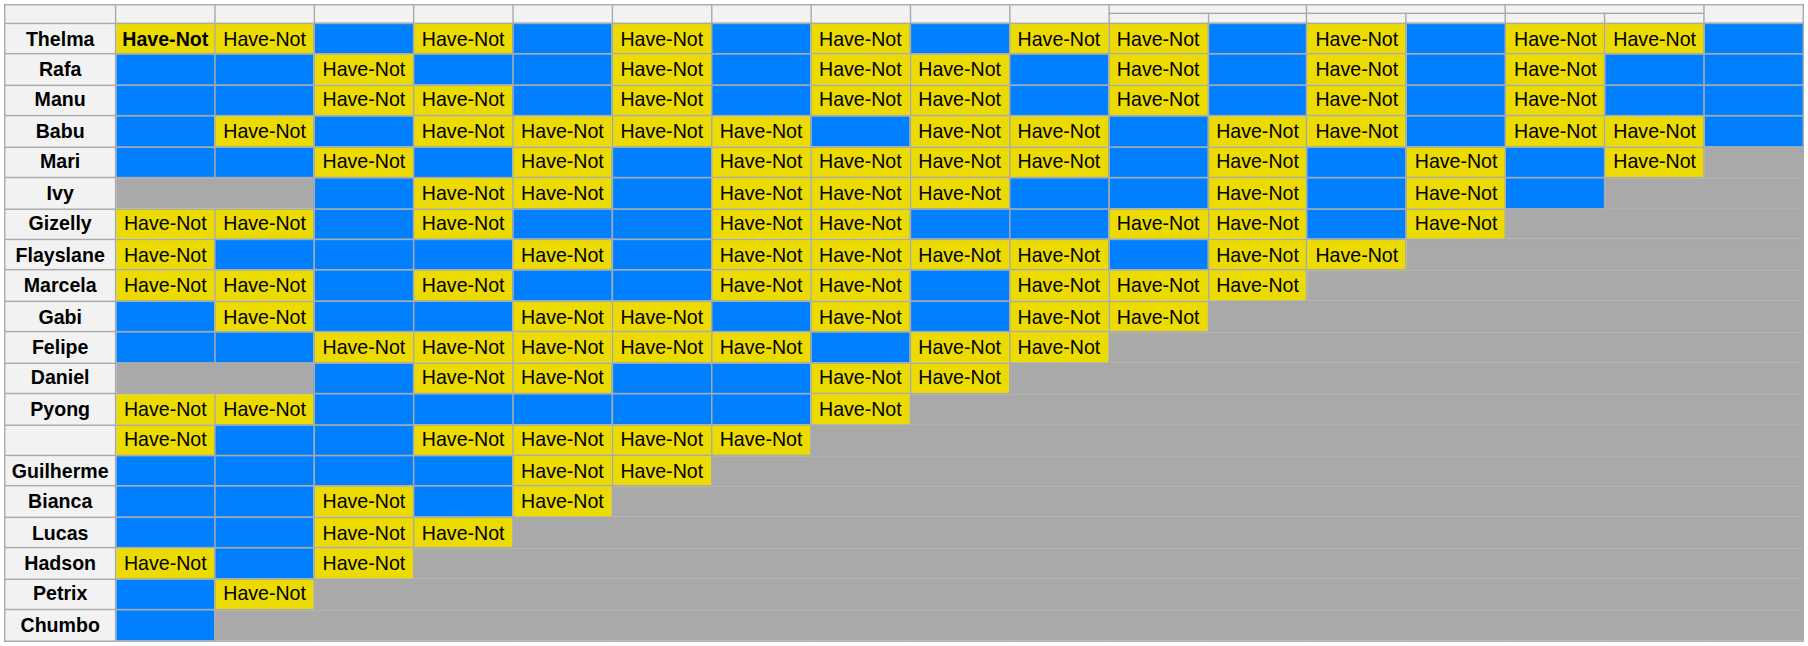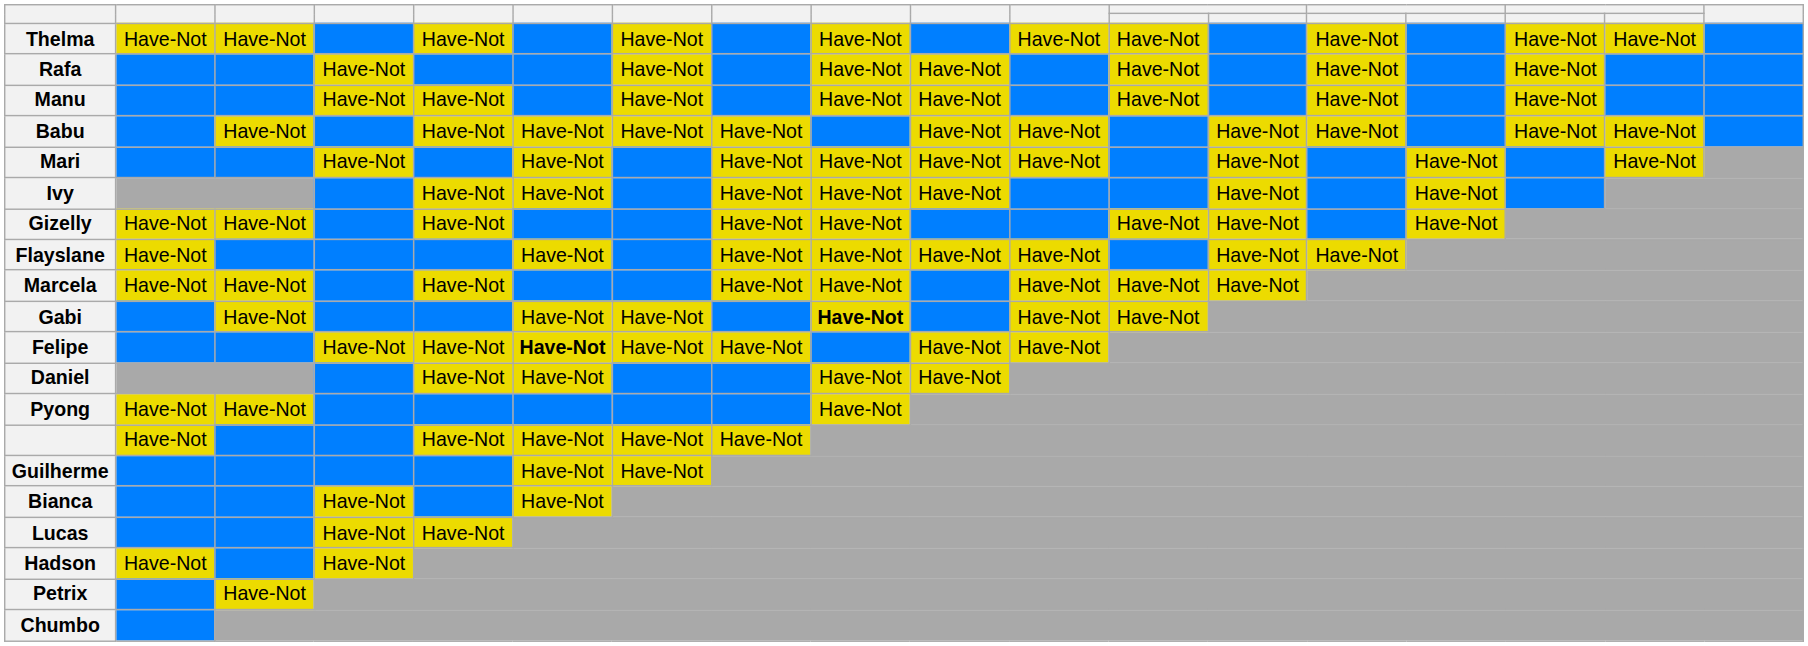(165, 38) bold -> (165, 38) normal
(860, 316) normal -> (860, 316) bold
(562, 347) normal -> (562, 347) bold
